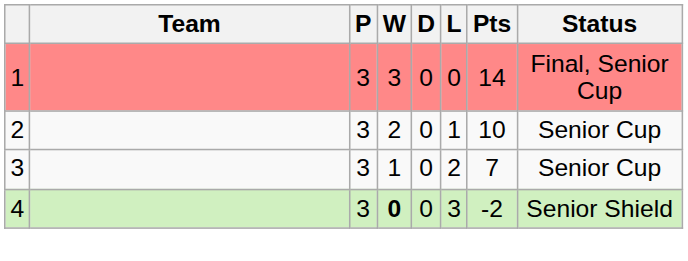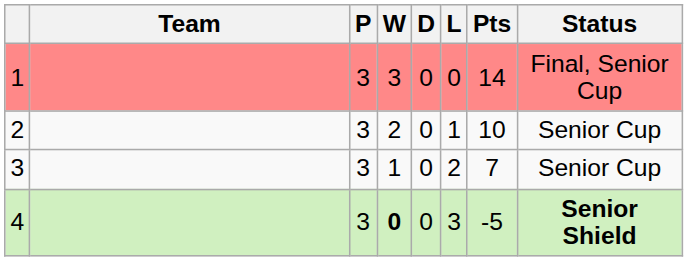(492, 208) -2 -> (492, 221) -5
(600, 208) normal -> (600, 221) bold
